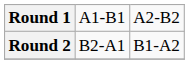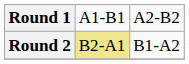(102, 45) no background -> (102, 45) khaki background
